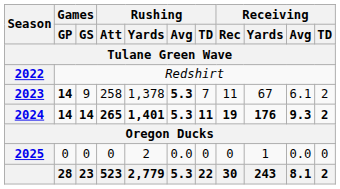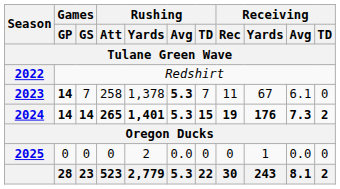(86, 94) 9 -> (86, 94) 7
(325, 94) 2 -> (325, 94) 0
(206, 114) 11 -> (206, 114) 15
(300, 114) 9.3 -> (300, 114) 7.3
